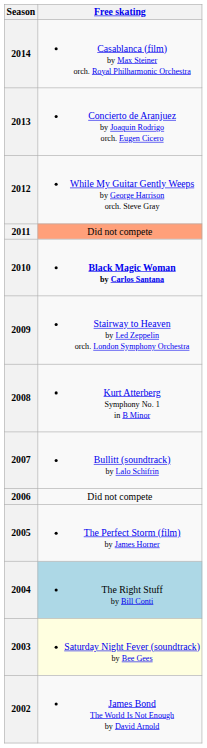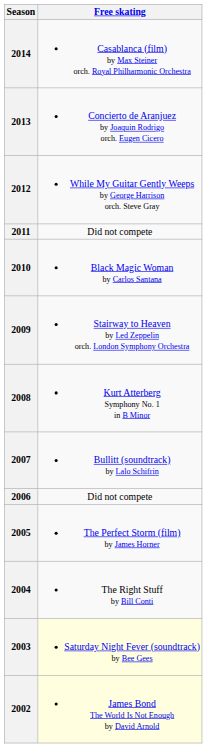(120, 231) lightsalmon background -> (120, 231) no background
(120, 273) bold -> (120, 273) normal
(120, 595) lightblue background -> (120, 595) no background
(120, 715) no background -> (120, 715) lightyellow background
